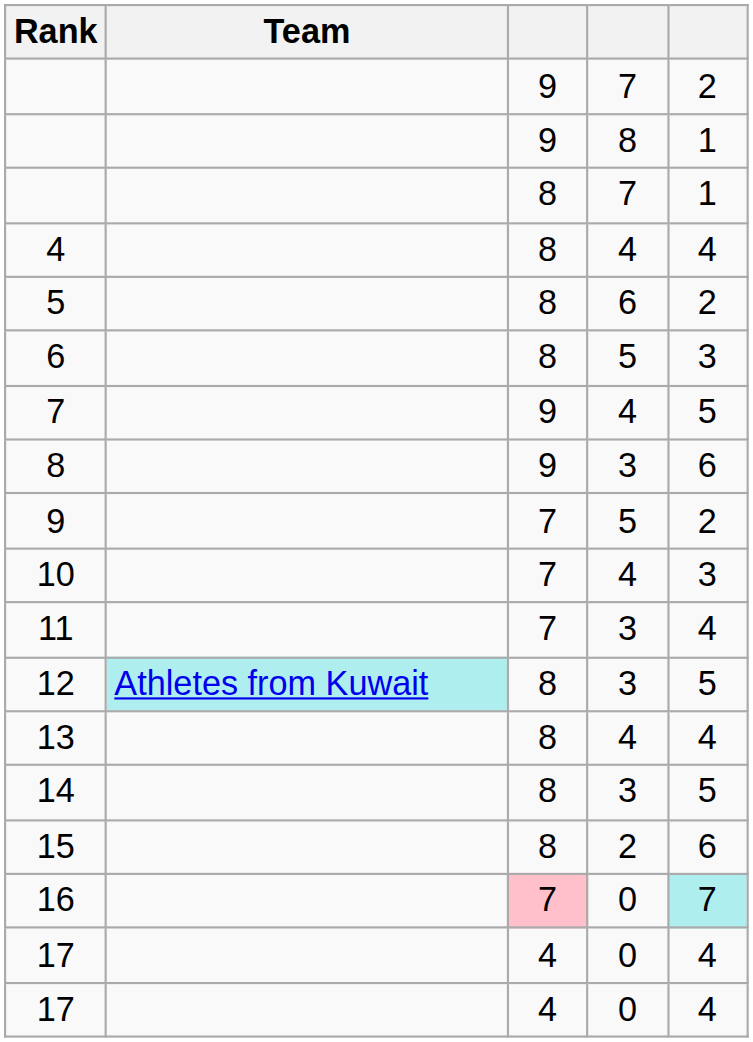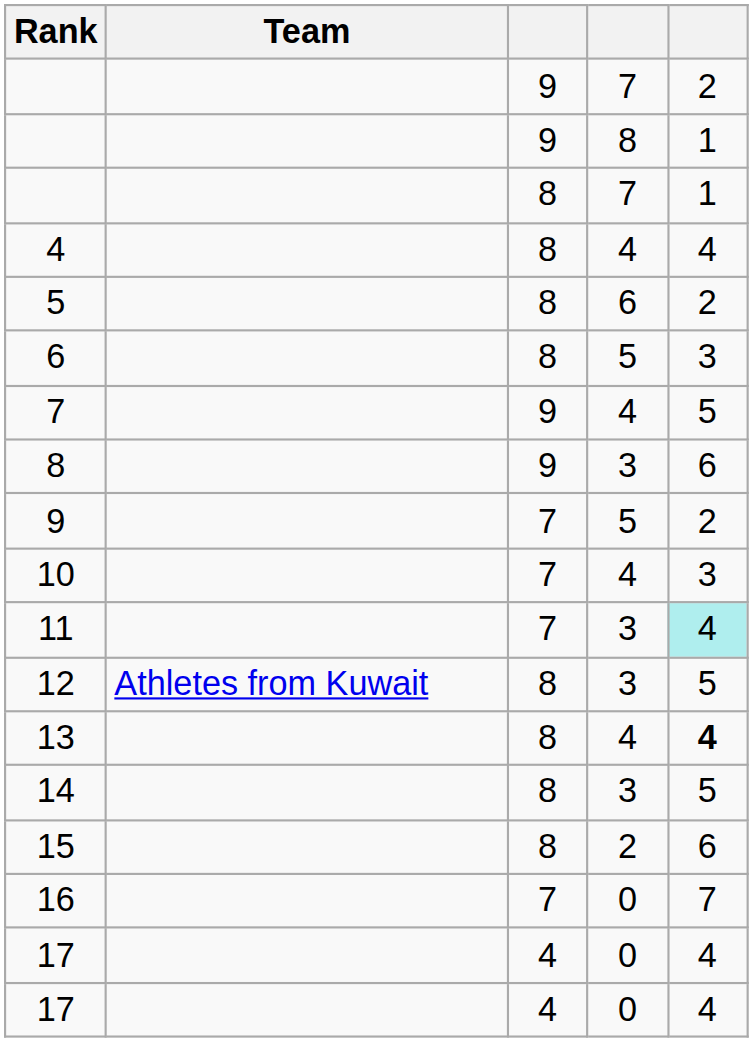(707, 628) no background -> (707, 628) paleturquoise background
(271, 683) paleturquoise background -> (271, 683) no background
(707, 737) normal -> (707, 737) bold
(547, 900) pink background -> (547, 900) no background
(707, 900) paleturquoise background -> (707, 900) no background
